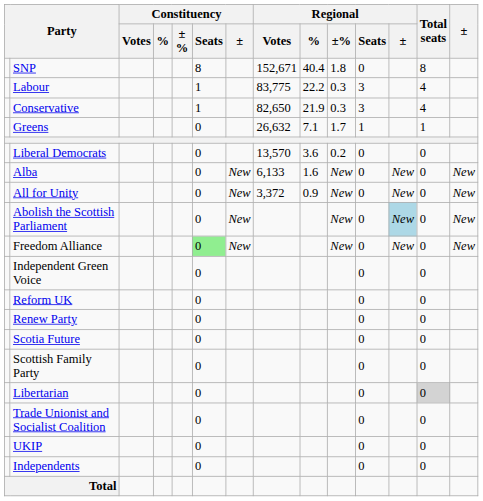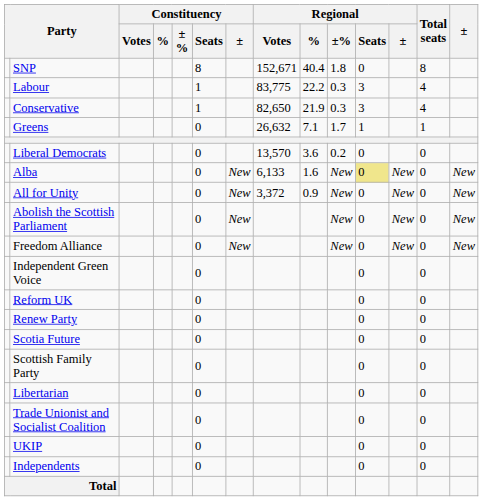(361, 172) no background -> (361, 172) khaki background
(403, 219) lightblue background -> (403, 219) no background
(198, 246) lightgreen background -> (198, 246) no background
(423, 392) lightgrey background -> (423, 392) no background
